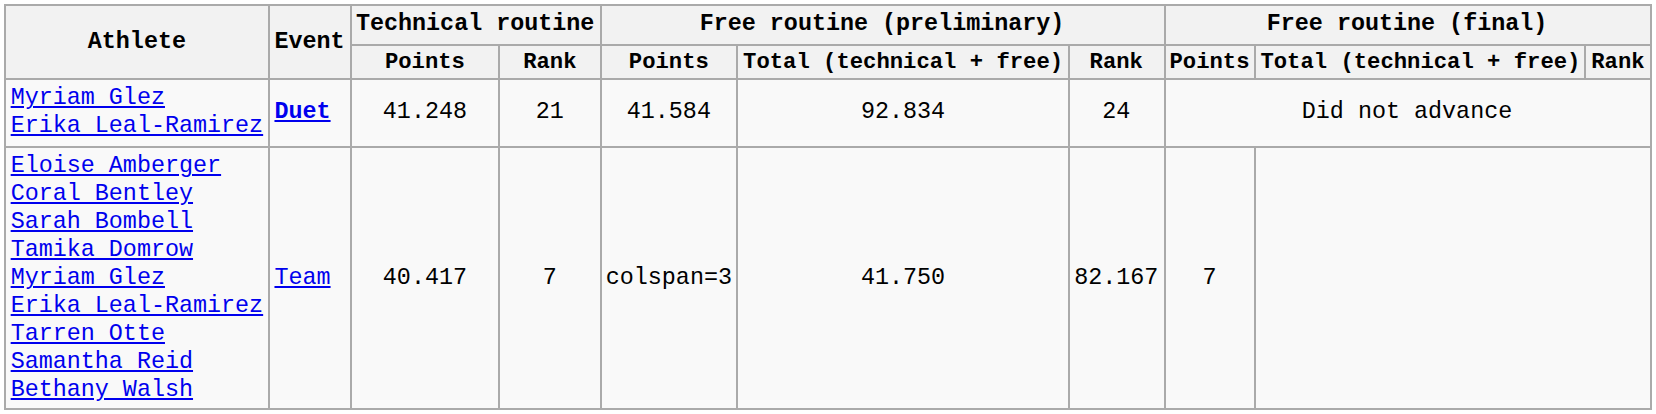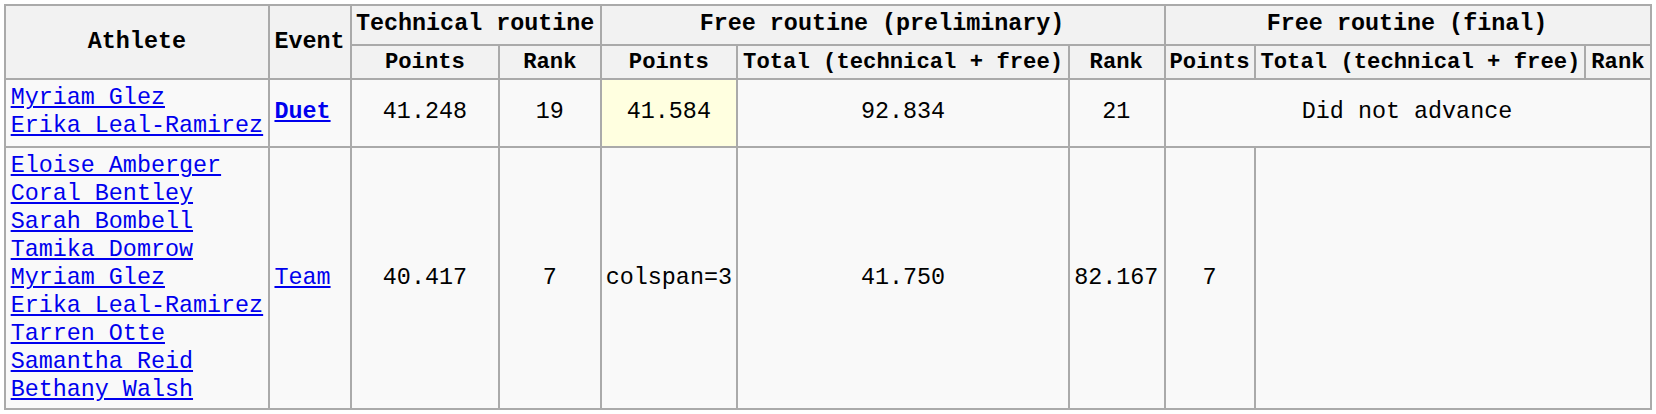(550, 113) 21 -> (550, 113) 19
(669, 113) no background -> (669, 113) lightyellow background
(1116, 113) 24 -> (1116, 113) 21
